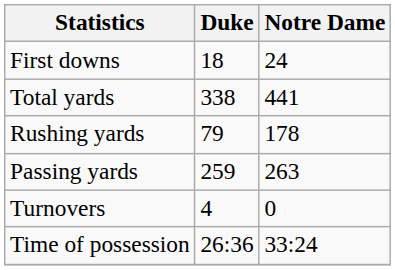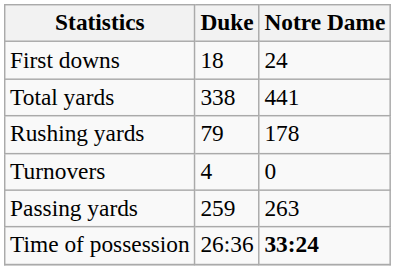rows swapped: (74, 171) <-> (58, 208)
(291, 245) normal -> (292, 245) bold
